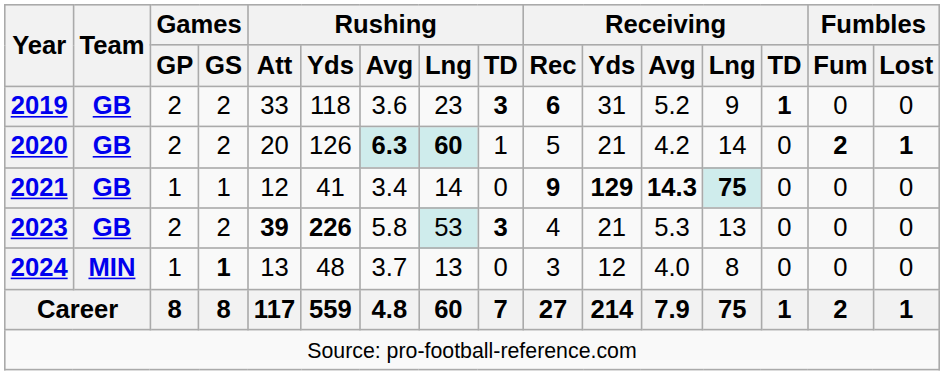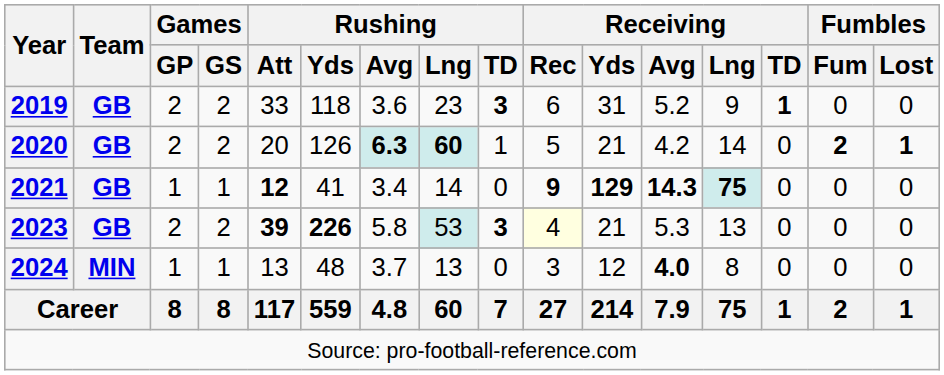(553, 106) bold -> (553, 106) normal
(274, 187) normal -> (274, 187) bold
(553, 227) no background -> (553, 227) lightyellow background
(224, 268) bold -> (224, 268) normal
(672, 268) normal -> (672, 268) bold
